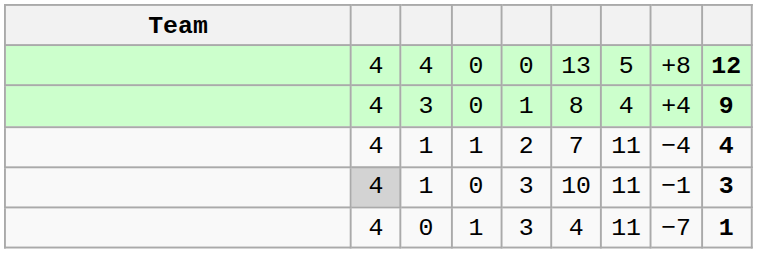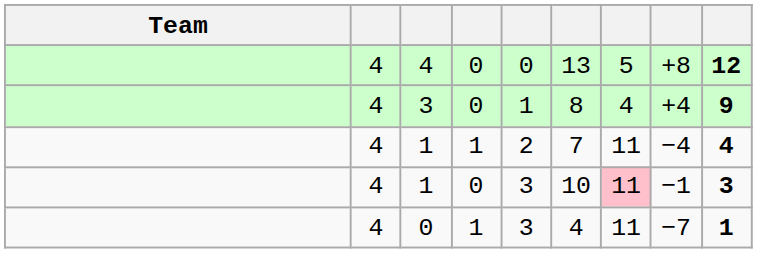(376, 187) lightgrey background -> (376, 187) no background
(626, 187) no background -> (626, 187) pink background
